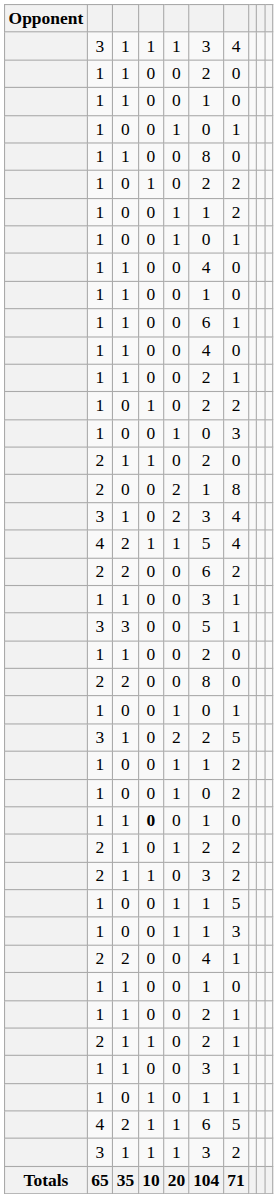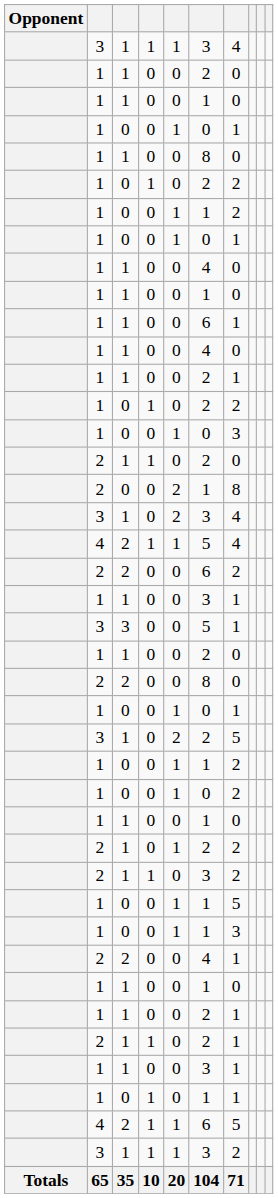(151, 820) bold -> (151, 820) normal
